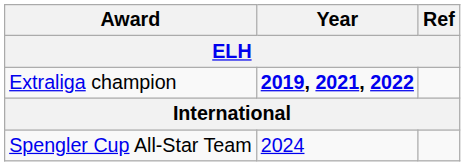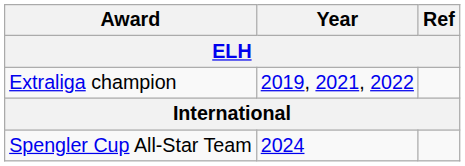(337, 82) bold -> (337, 82) normal
